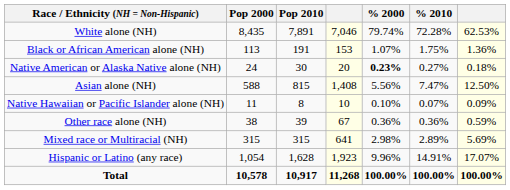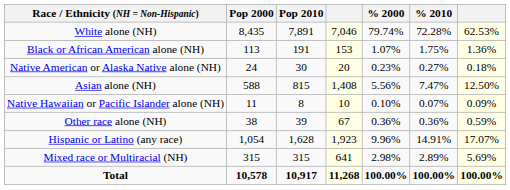(386, 67) bold -> (386, 67) normal
rows swapped: (115, 139) <-> (115, 157)
